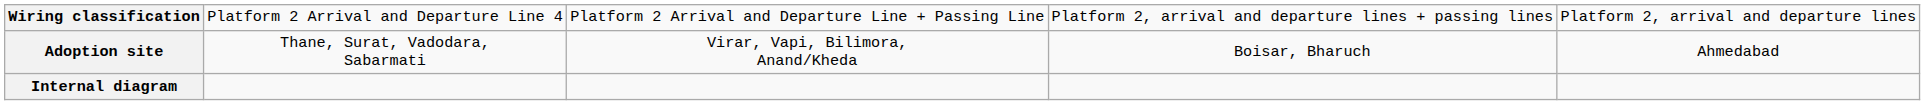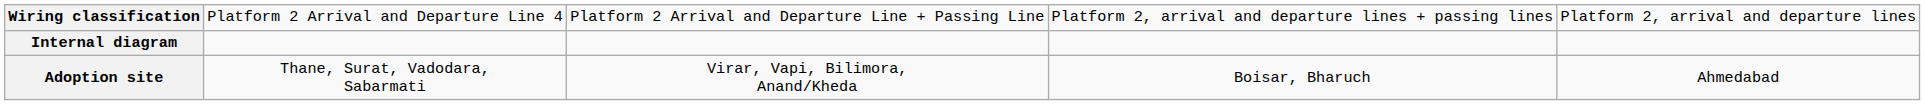rows swapped: (104, 86) <-> (104, 52)
